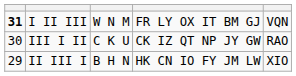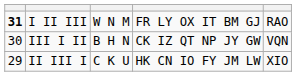(277, 21) VQN -> (277, 21) RAO
(111, 41) C K U -> (111, 41) B H N
(277, 41) RAO -> (277, 41) VQN
(111, 61) B H N -> (111, 61) C K U
